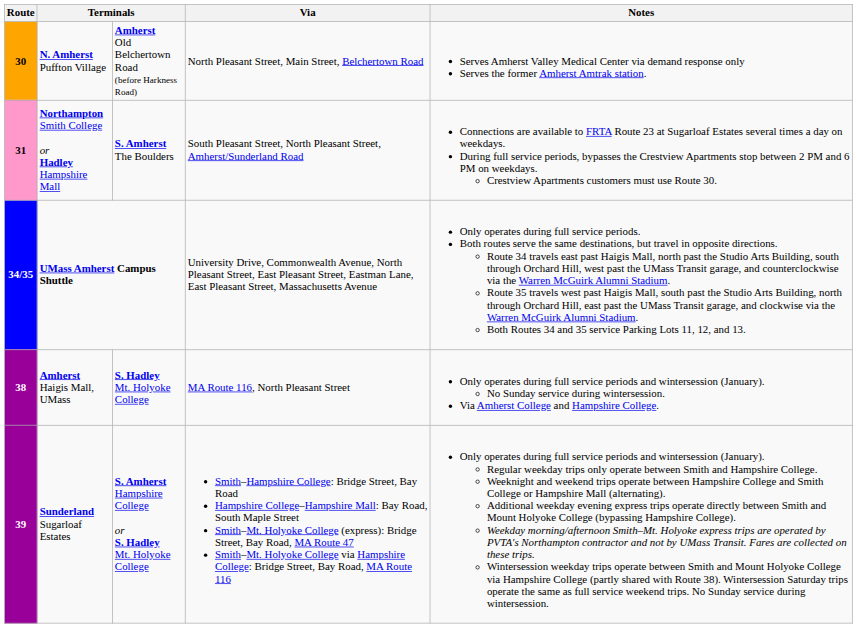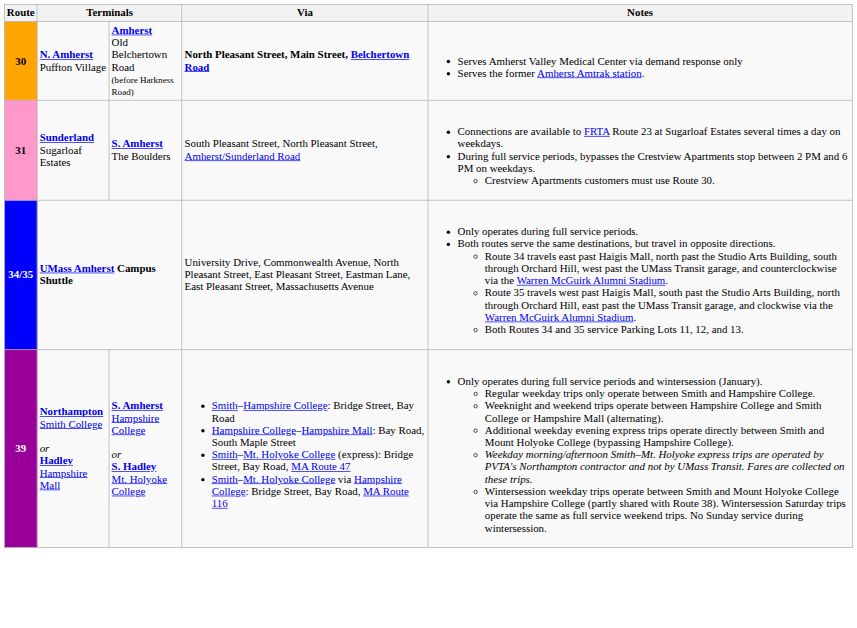(306, 60) normal -> (297, 60) bold
(71, 150) Northampton Smith College or Hadley Hampshire Mall -> (67, 150) Sunderland Sugarloaf Estates
- row: (21, 387)
(67, 524) Sunderland Sugarloaf Estates -> (71, 448) Northampton Smith College or Hadley Hampshire Mall
